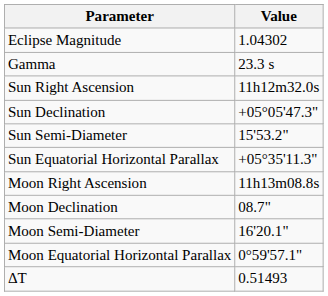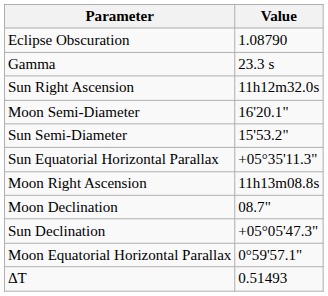- row: (65, 40)
+ row: (69, 40)
rows swapped: (57, 111) <-> (74, 231)
